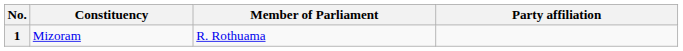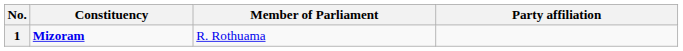(57, 35) normal -> (59, 35) bold
